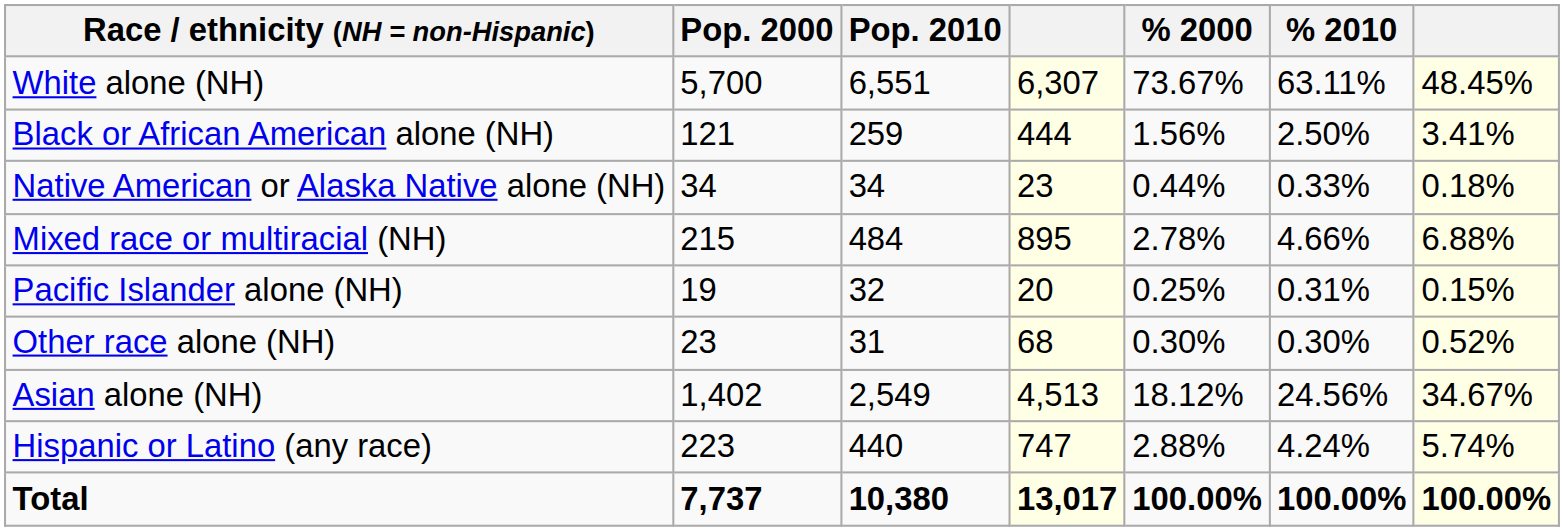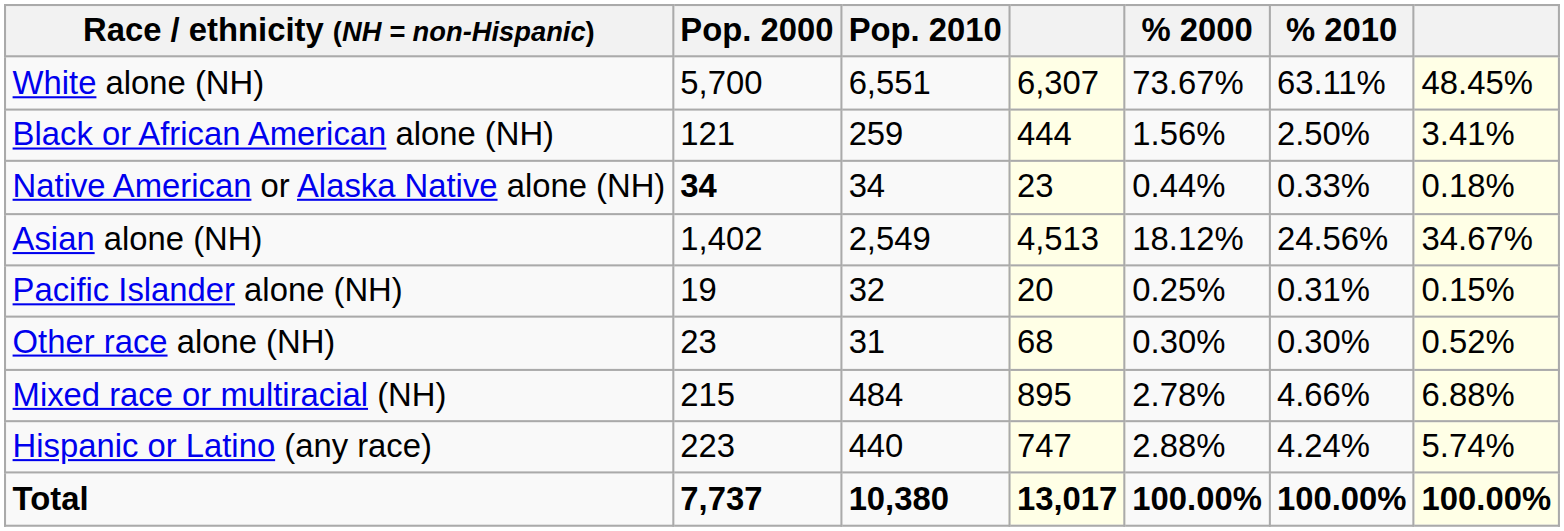(699, 186) normal -> (699, 186) bold
rows swapped: (137, 394) <-> (229, 238)
